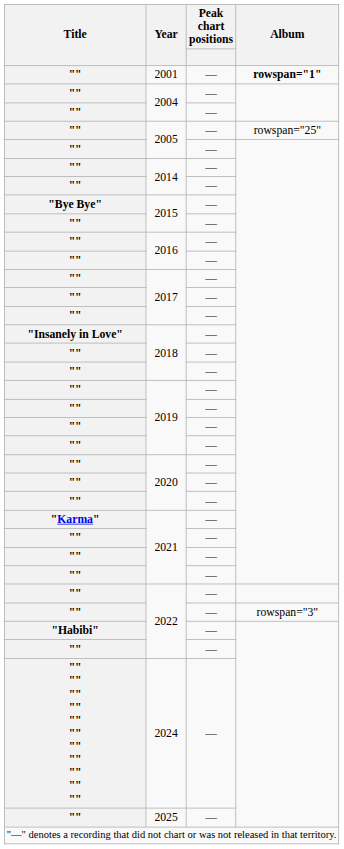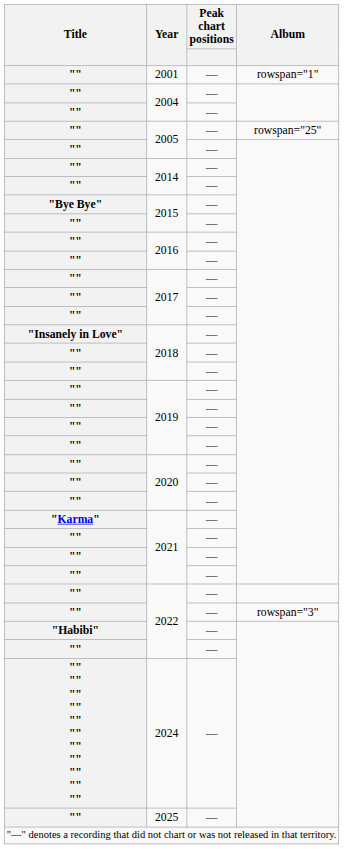(287, 74) bold -> (288, 74) normal
